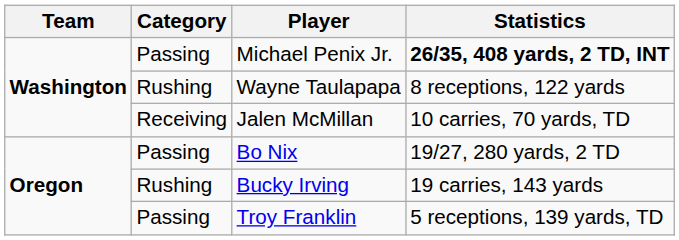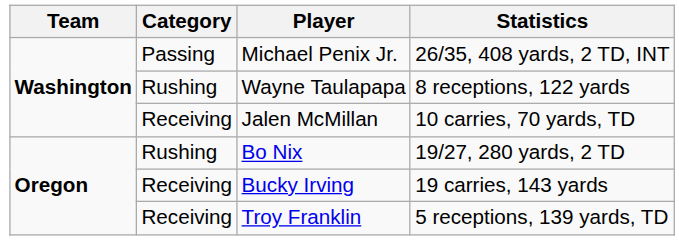(540, 54) bold -> (542, 54) normal
(173, 152) Passing -> (179, 152) Rushing
(174, 185) Rushing -> (187, 185) Receiving
(173, 217) Passing -> (187, 217) Receiving
